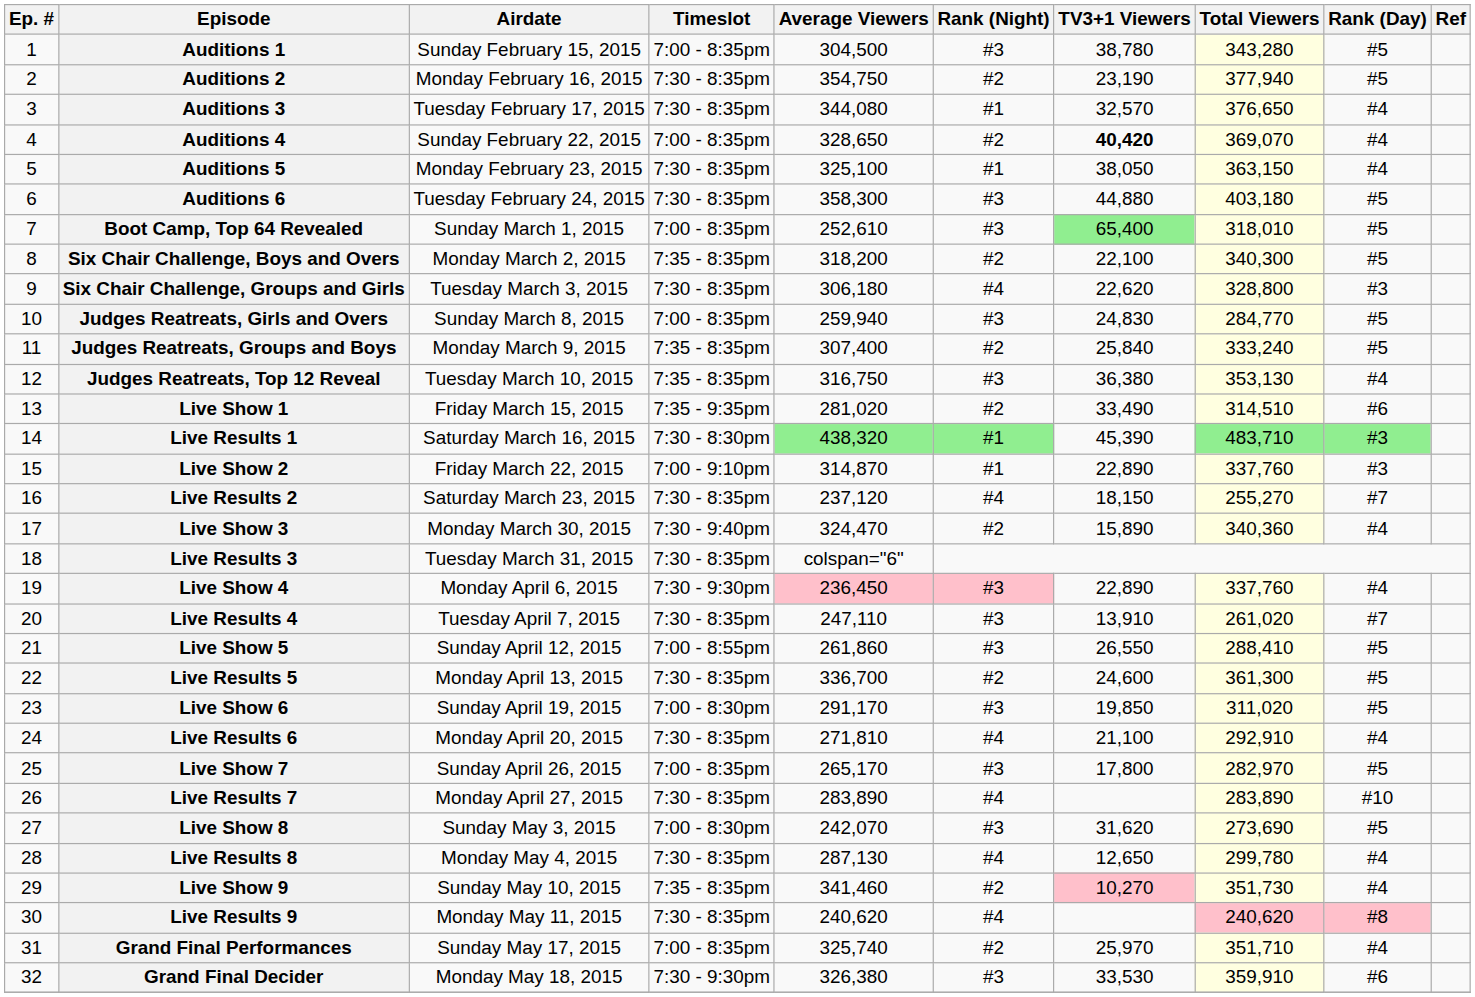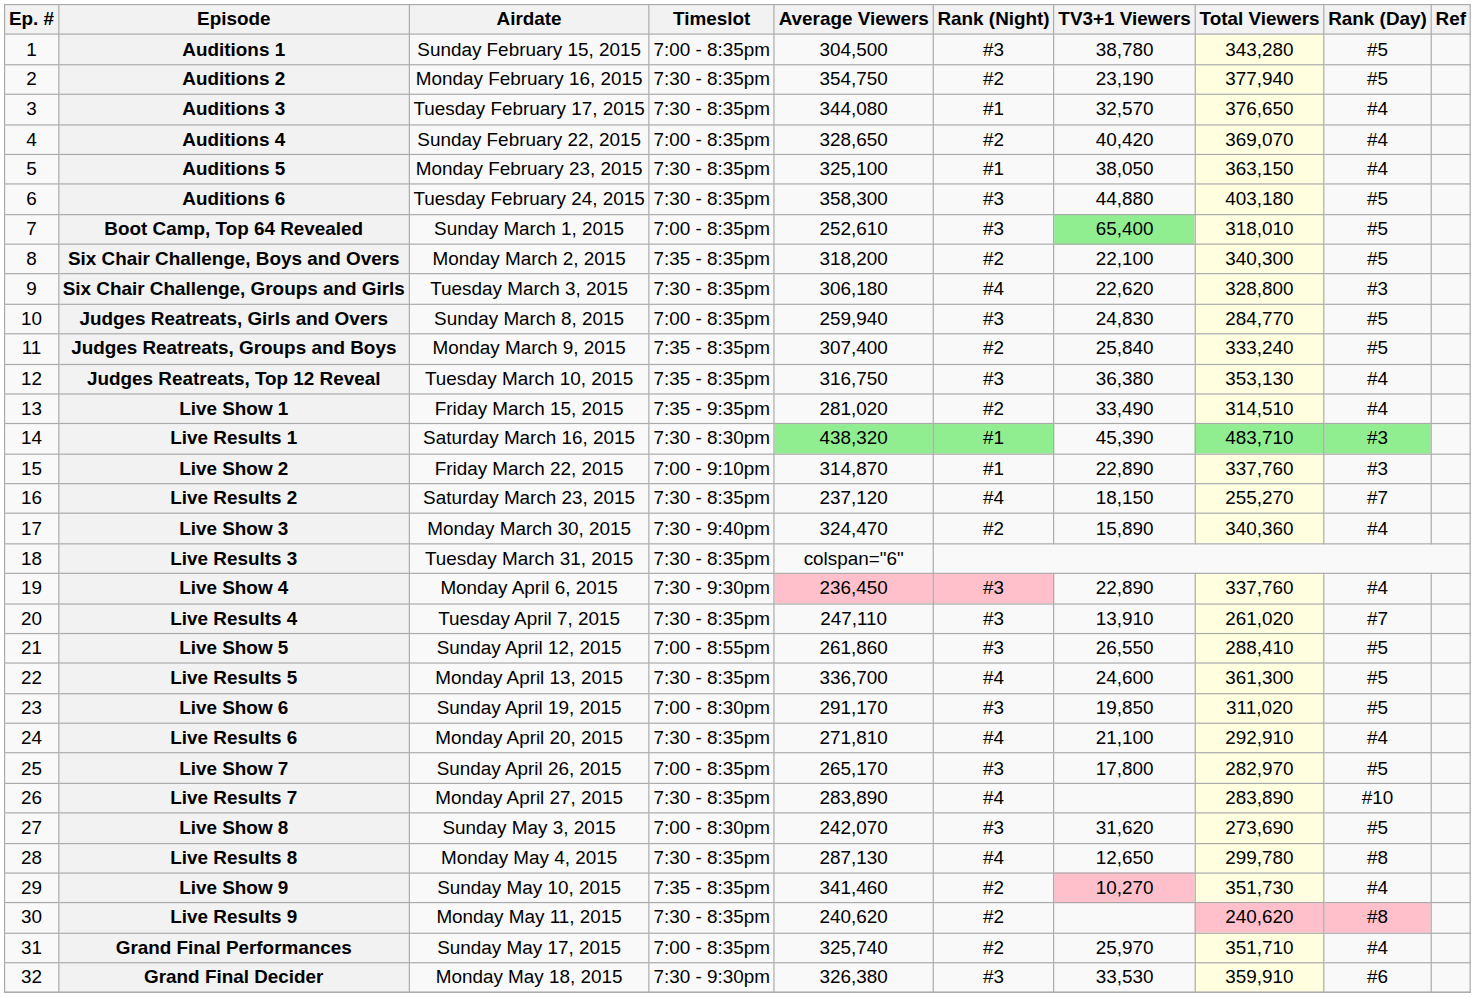(1125, 139) bold -> (1125, 139) normal
(1377, 408) #6 -> (1377, 408) #4
(994, 678) #2 -> (994, 678) #4
(1377, 857) #4 -> (1377, 857) #8
(994, 917) #4 -> (994, 917) #2
